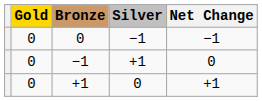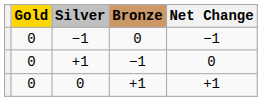columns swapped: (137, 16) <-> (80, 16)
